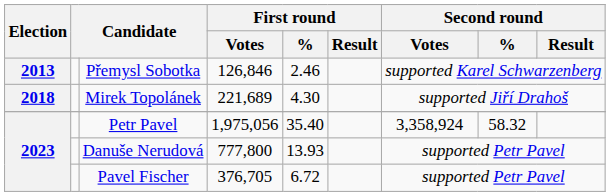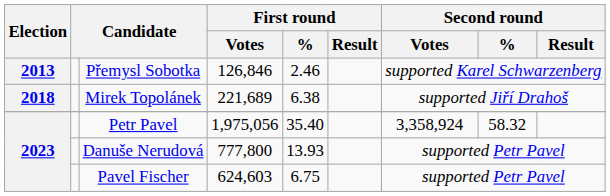(305, 97) 4.30 -> (305, 97) 6.38
(245, 177) 376,705 -> (245, 177) 624,603
(305, 177) 6.72 -> (305, 177) 6.75
